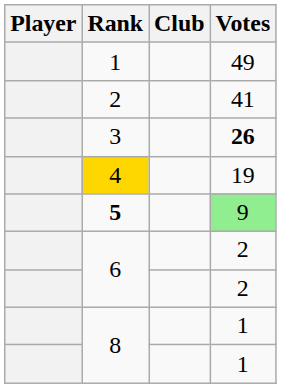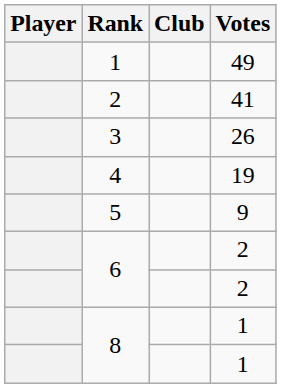(243, 136) bold -> (243, 136) normal
(115, 174) gold background -> (115, 174) no background
(115, 212) bold -> (115, 212) normal
(243, 212) lightgreen background -> (243, 212) no background
